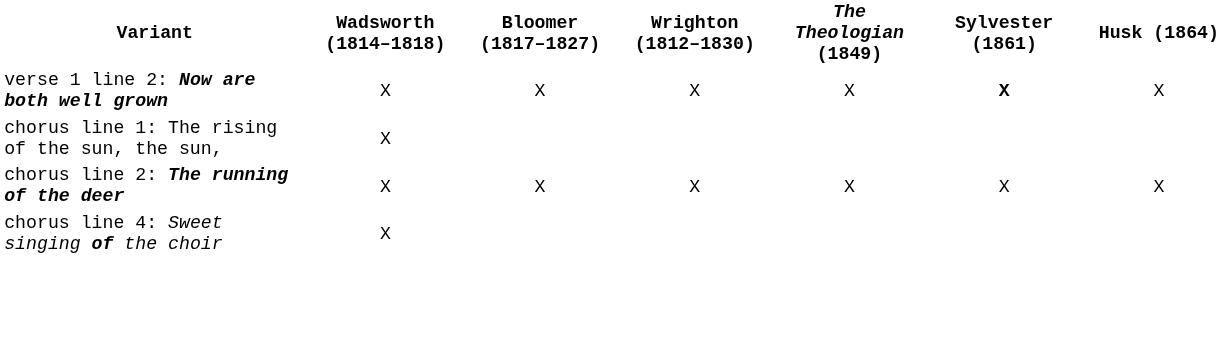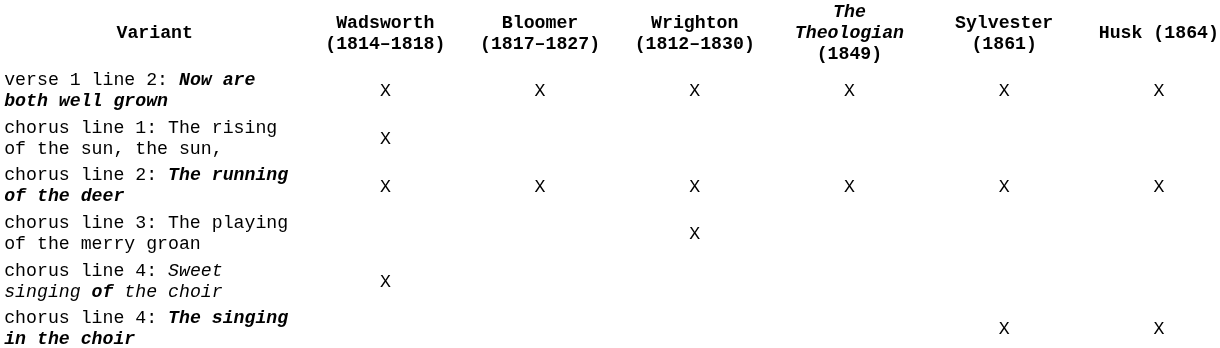(1004, 91) bold -> (1004, 91) normal
+ row: (146, 234)
+ row: (146, 329)
